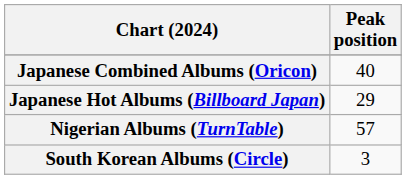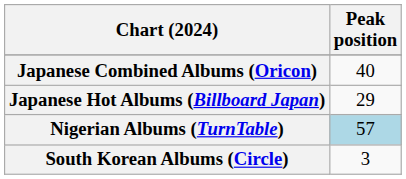(365, 129) no background -> (365, 129) lightblue background
